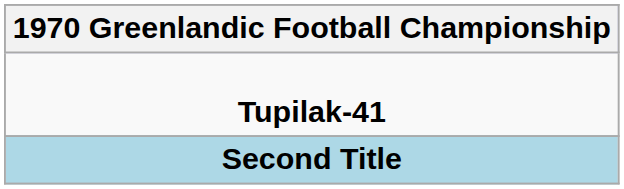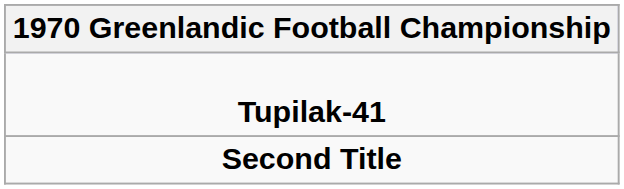(312, 159) lightblue background -> (312, 159) no background
